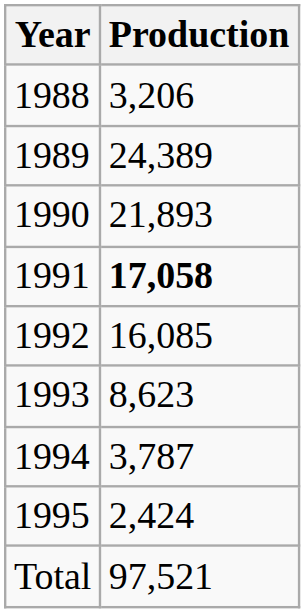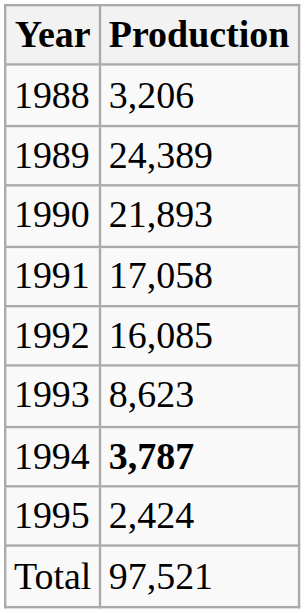(161, 275) bold -> (161, 275) normal
(151, 455) normal -> (151, 455) bold
